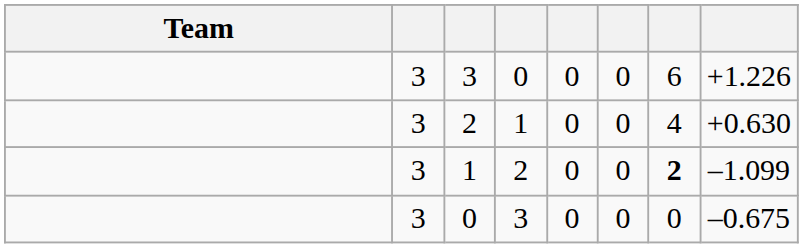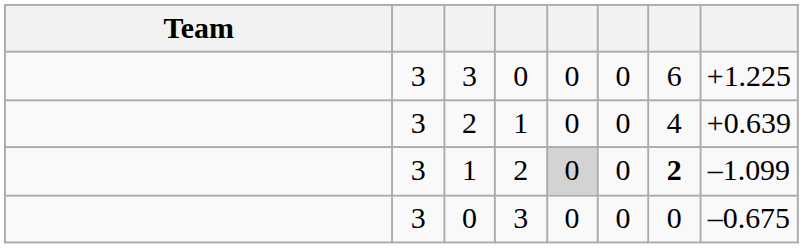(749, 75) +1.226 -> (749, 75) +1.225
(749, 123) +0.630 -> (749, 123) +0.639
(572, 170) no background -> (572, 170) lightgrey background
